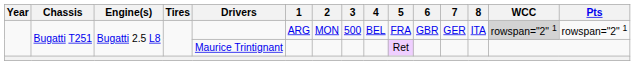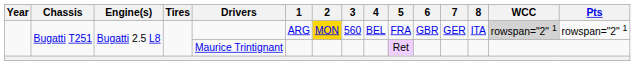(327, 30) no background -> (327, 30) gold background
(353, 30) 500 -> (353, 30) 560
